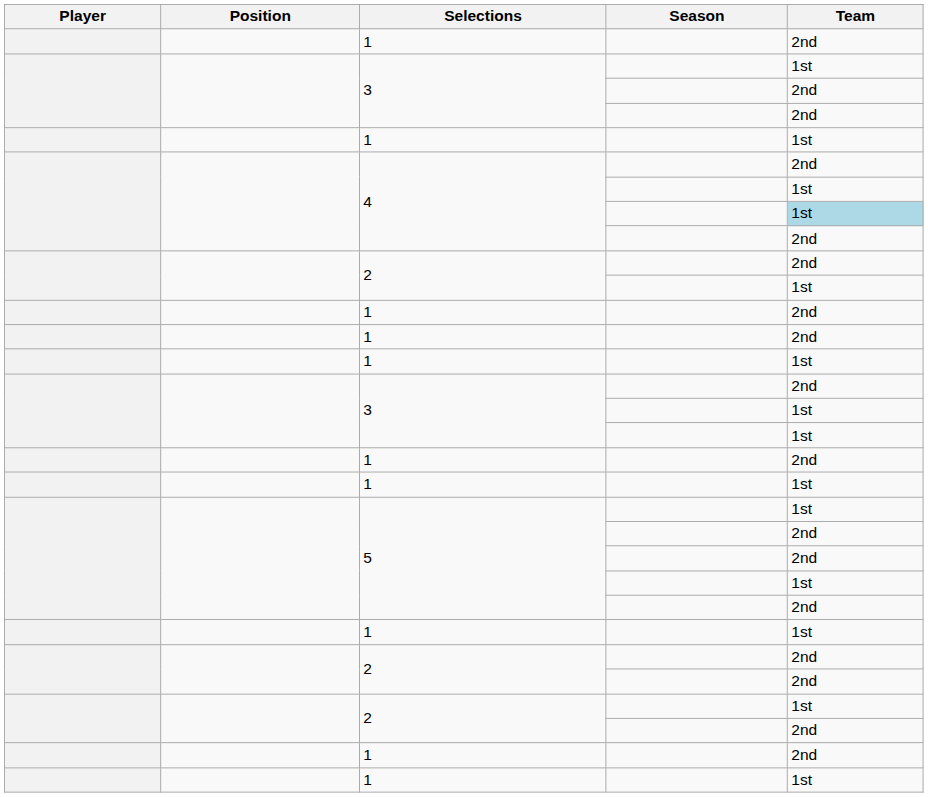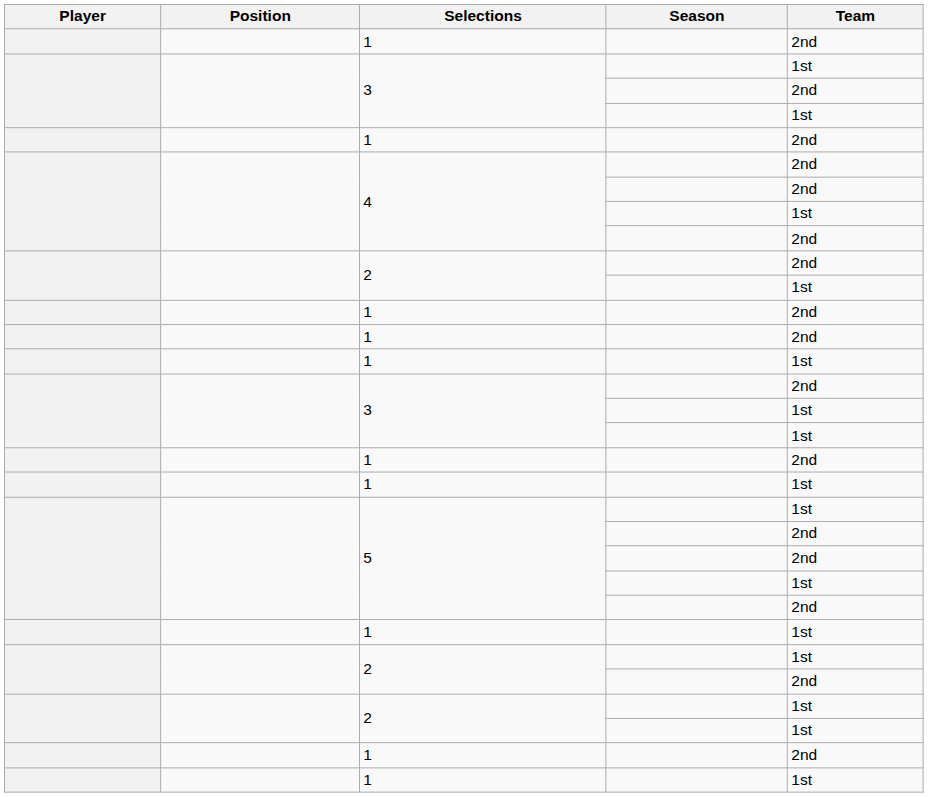(804, 115) 2nd -> (802, 115) 1st
(802, 139) 1st -> (804, 139) 2nd
(802, 189) 1st -> (804, 189) 2nd
(802, 213) lightblue background -> (802, 213) no background
(804, 656) 2nd -> (802, 656) 1st
(804, 730) 2nd -> (802, 730) 1st
